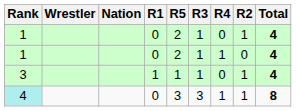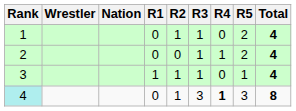columns swapped: (244, 14) <-> (178, 14)
(23, 55) 1 -> (23, 55) 2
(222, 95) normal -> (222, 95) bold
